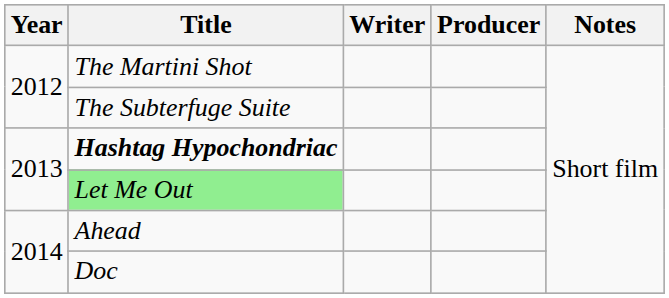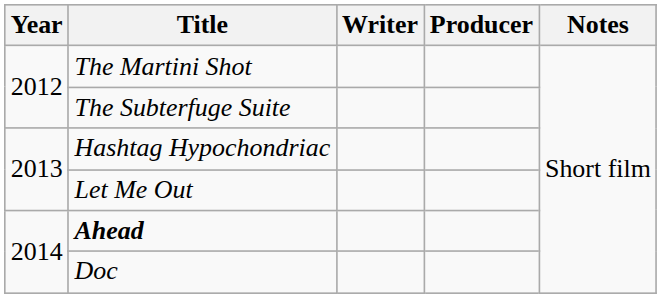(206, 148) bold -> (202, 148) normal
(134, 189) lightgreen background -> (134, 189) no background
(108, 230) normal -> (109, 230) bold
